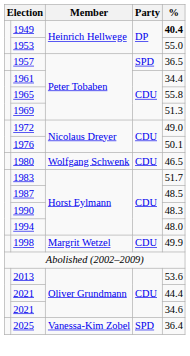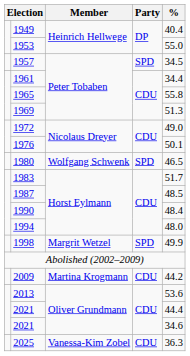(174, 29) bold -> (174, 29) normal
(174, 62) 36.5 -> (174, 62) 34.5
(146, 161) CDU -> (145, 161) SPD
(174, 210) 48.3 -> (174, 210) 48.4
(146, 243) CDU -> (145, 243) SPD
+ row: (24, 276)
(145, 326) SPD -> (146, 342) CDU
(174, 326) 36.4 -> (174, 342) 36.3
